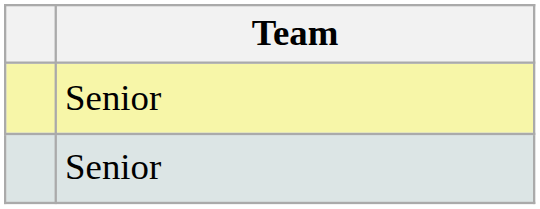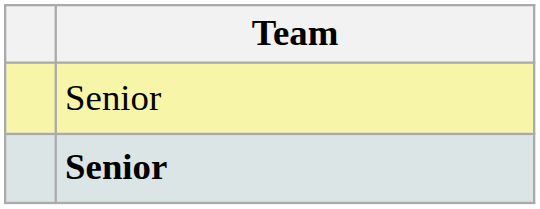(113, 167) normal -> (116, 167) bold
